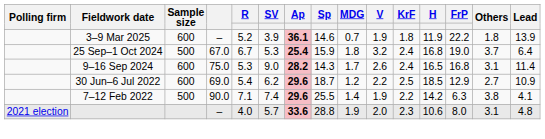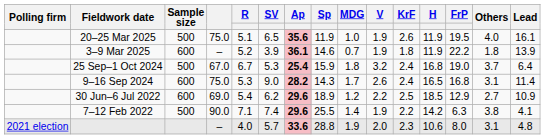+ row: (118, 37)
(324, 82) 18.7 -> (324, 97) 18.9
